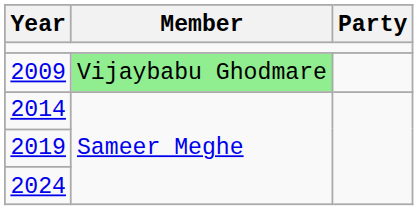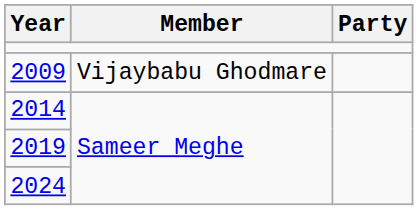(202, 72) lightgreen background -> (202, 72) no background
